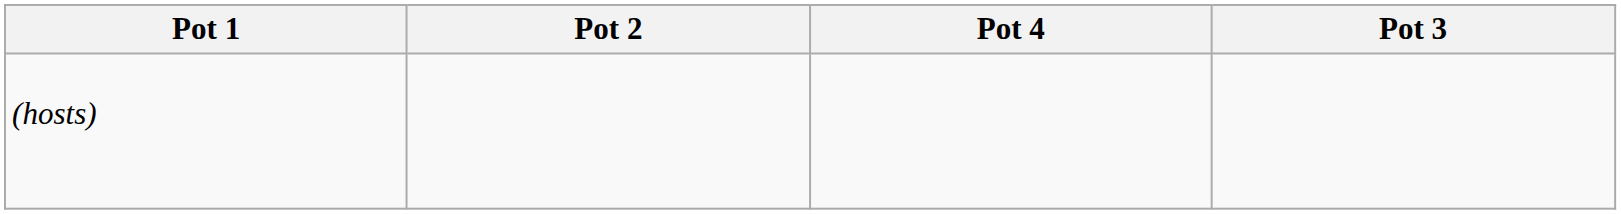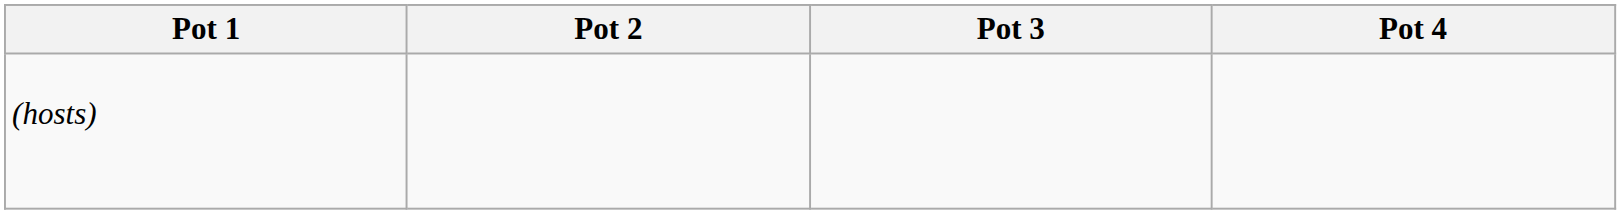columns swapped: (1413, 29) <-> (1011, 29)
